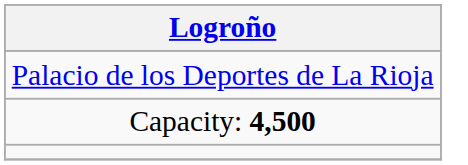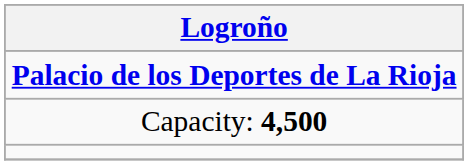(223, 74) normal -> (234, 74) bold
